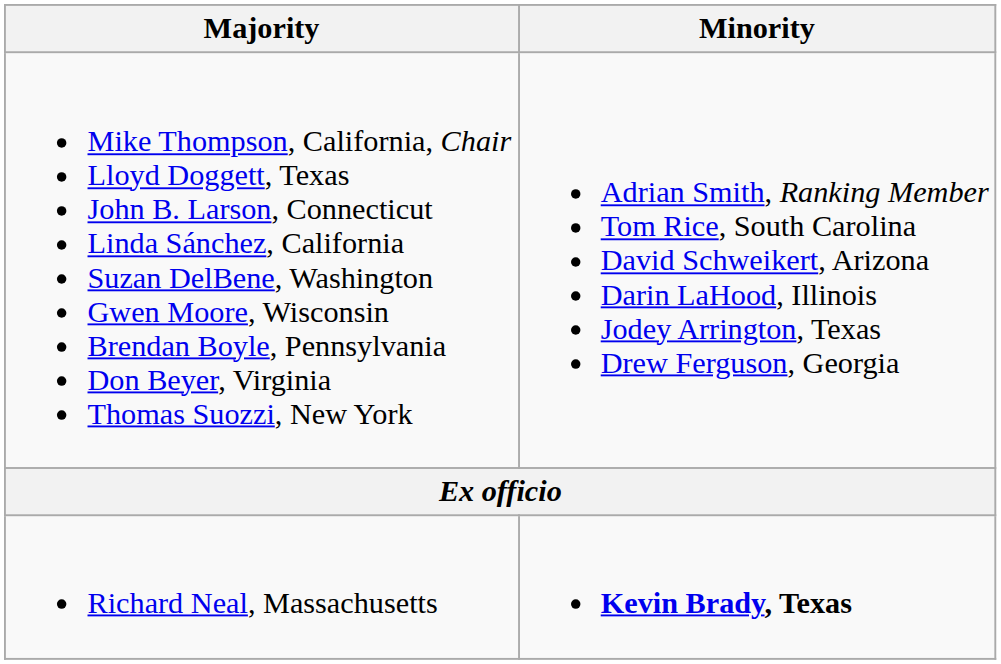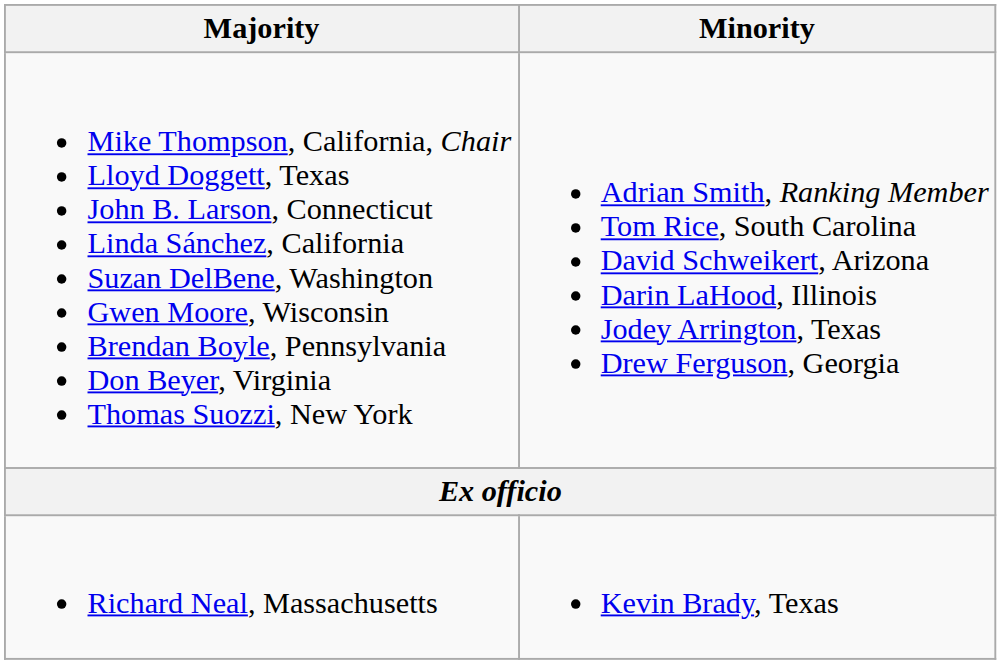(757, 604) bold -> (757, 604) normal
